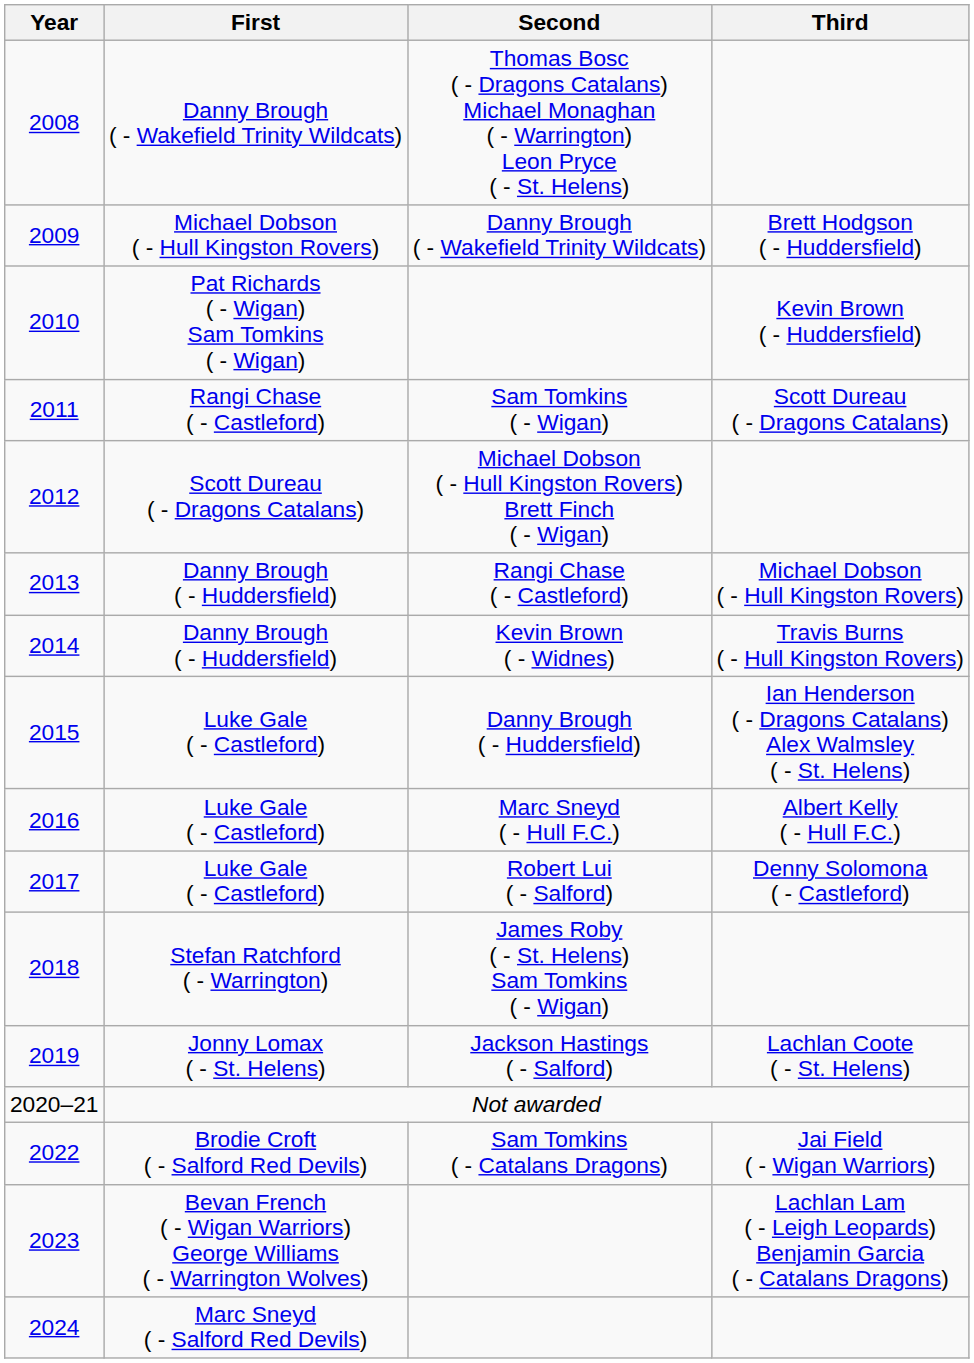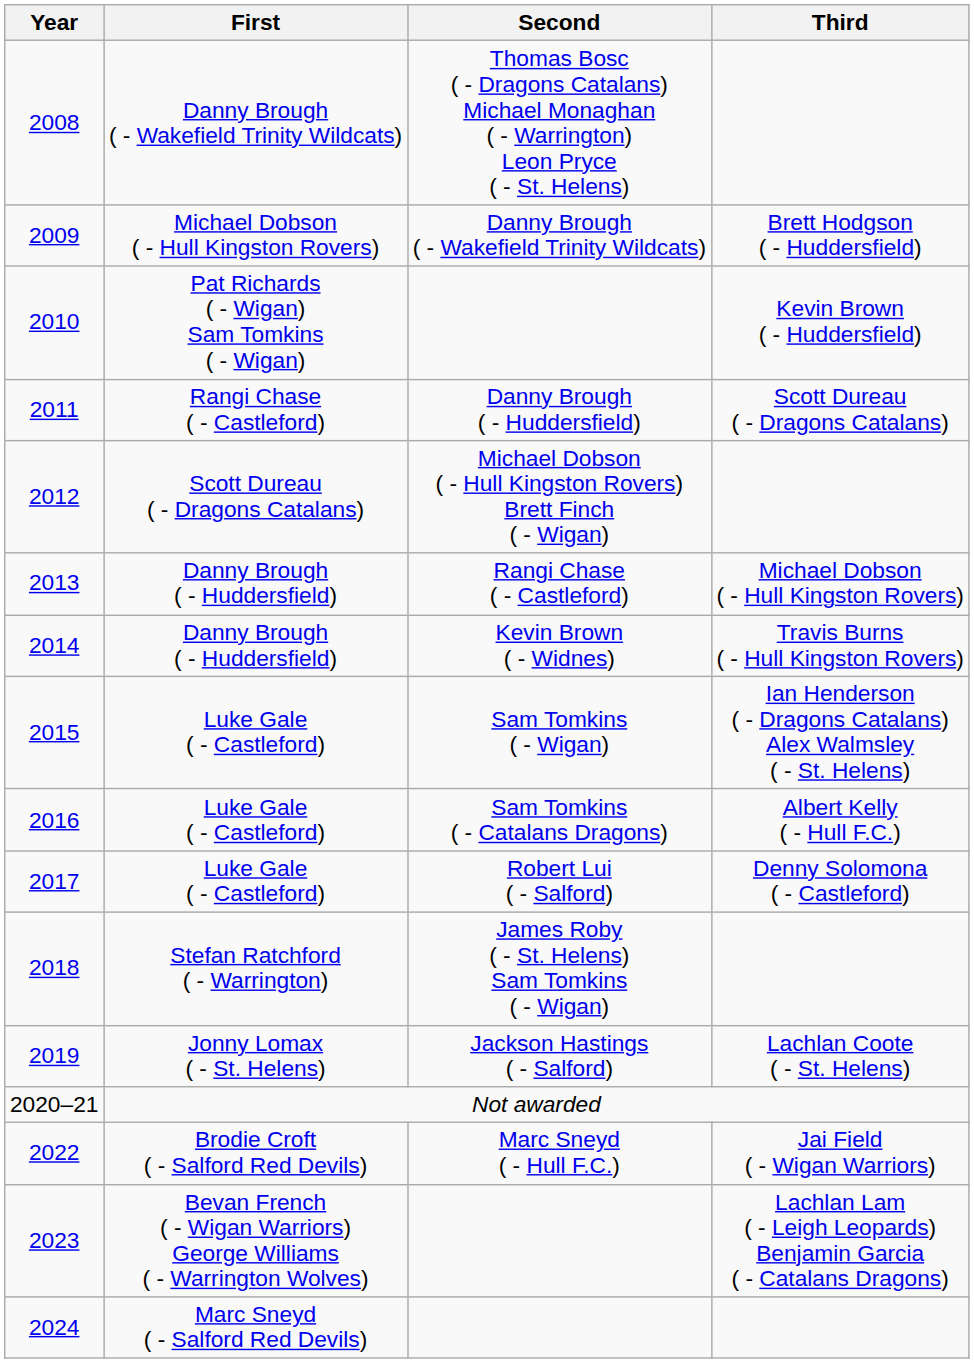(559, 409) Sam Tomkins ( - Wigan) -> (559, 409) Danny Brough ( - Huddersfield)
(559, 732) Danny Brough ( - Huddersfield) -> (559, 732) Sam Tomkins ( - Wigan)
(559, 819) Marc Sneyd ( - Hull F.C.) -> (559, 819) Sam Tomkins ( - Catalans Dragons)
(559, 1153) Sam Tomkins ( - Catalans Dragons) -> (559, 1153) Marc Sneyd ( - Hull F.C.)
